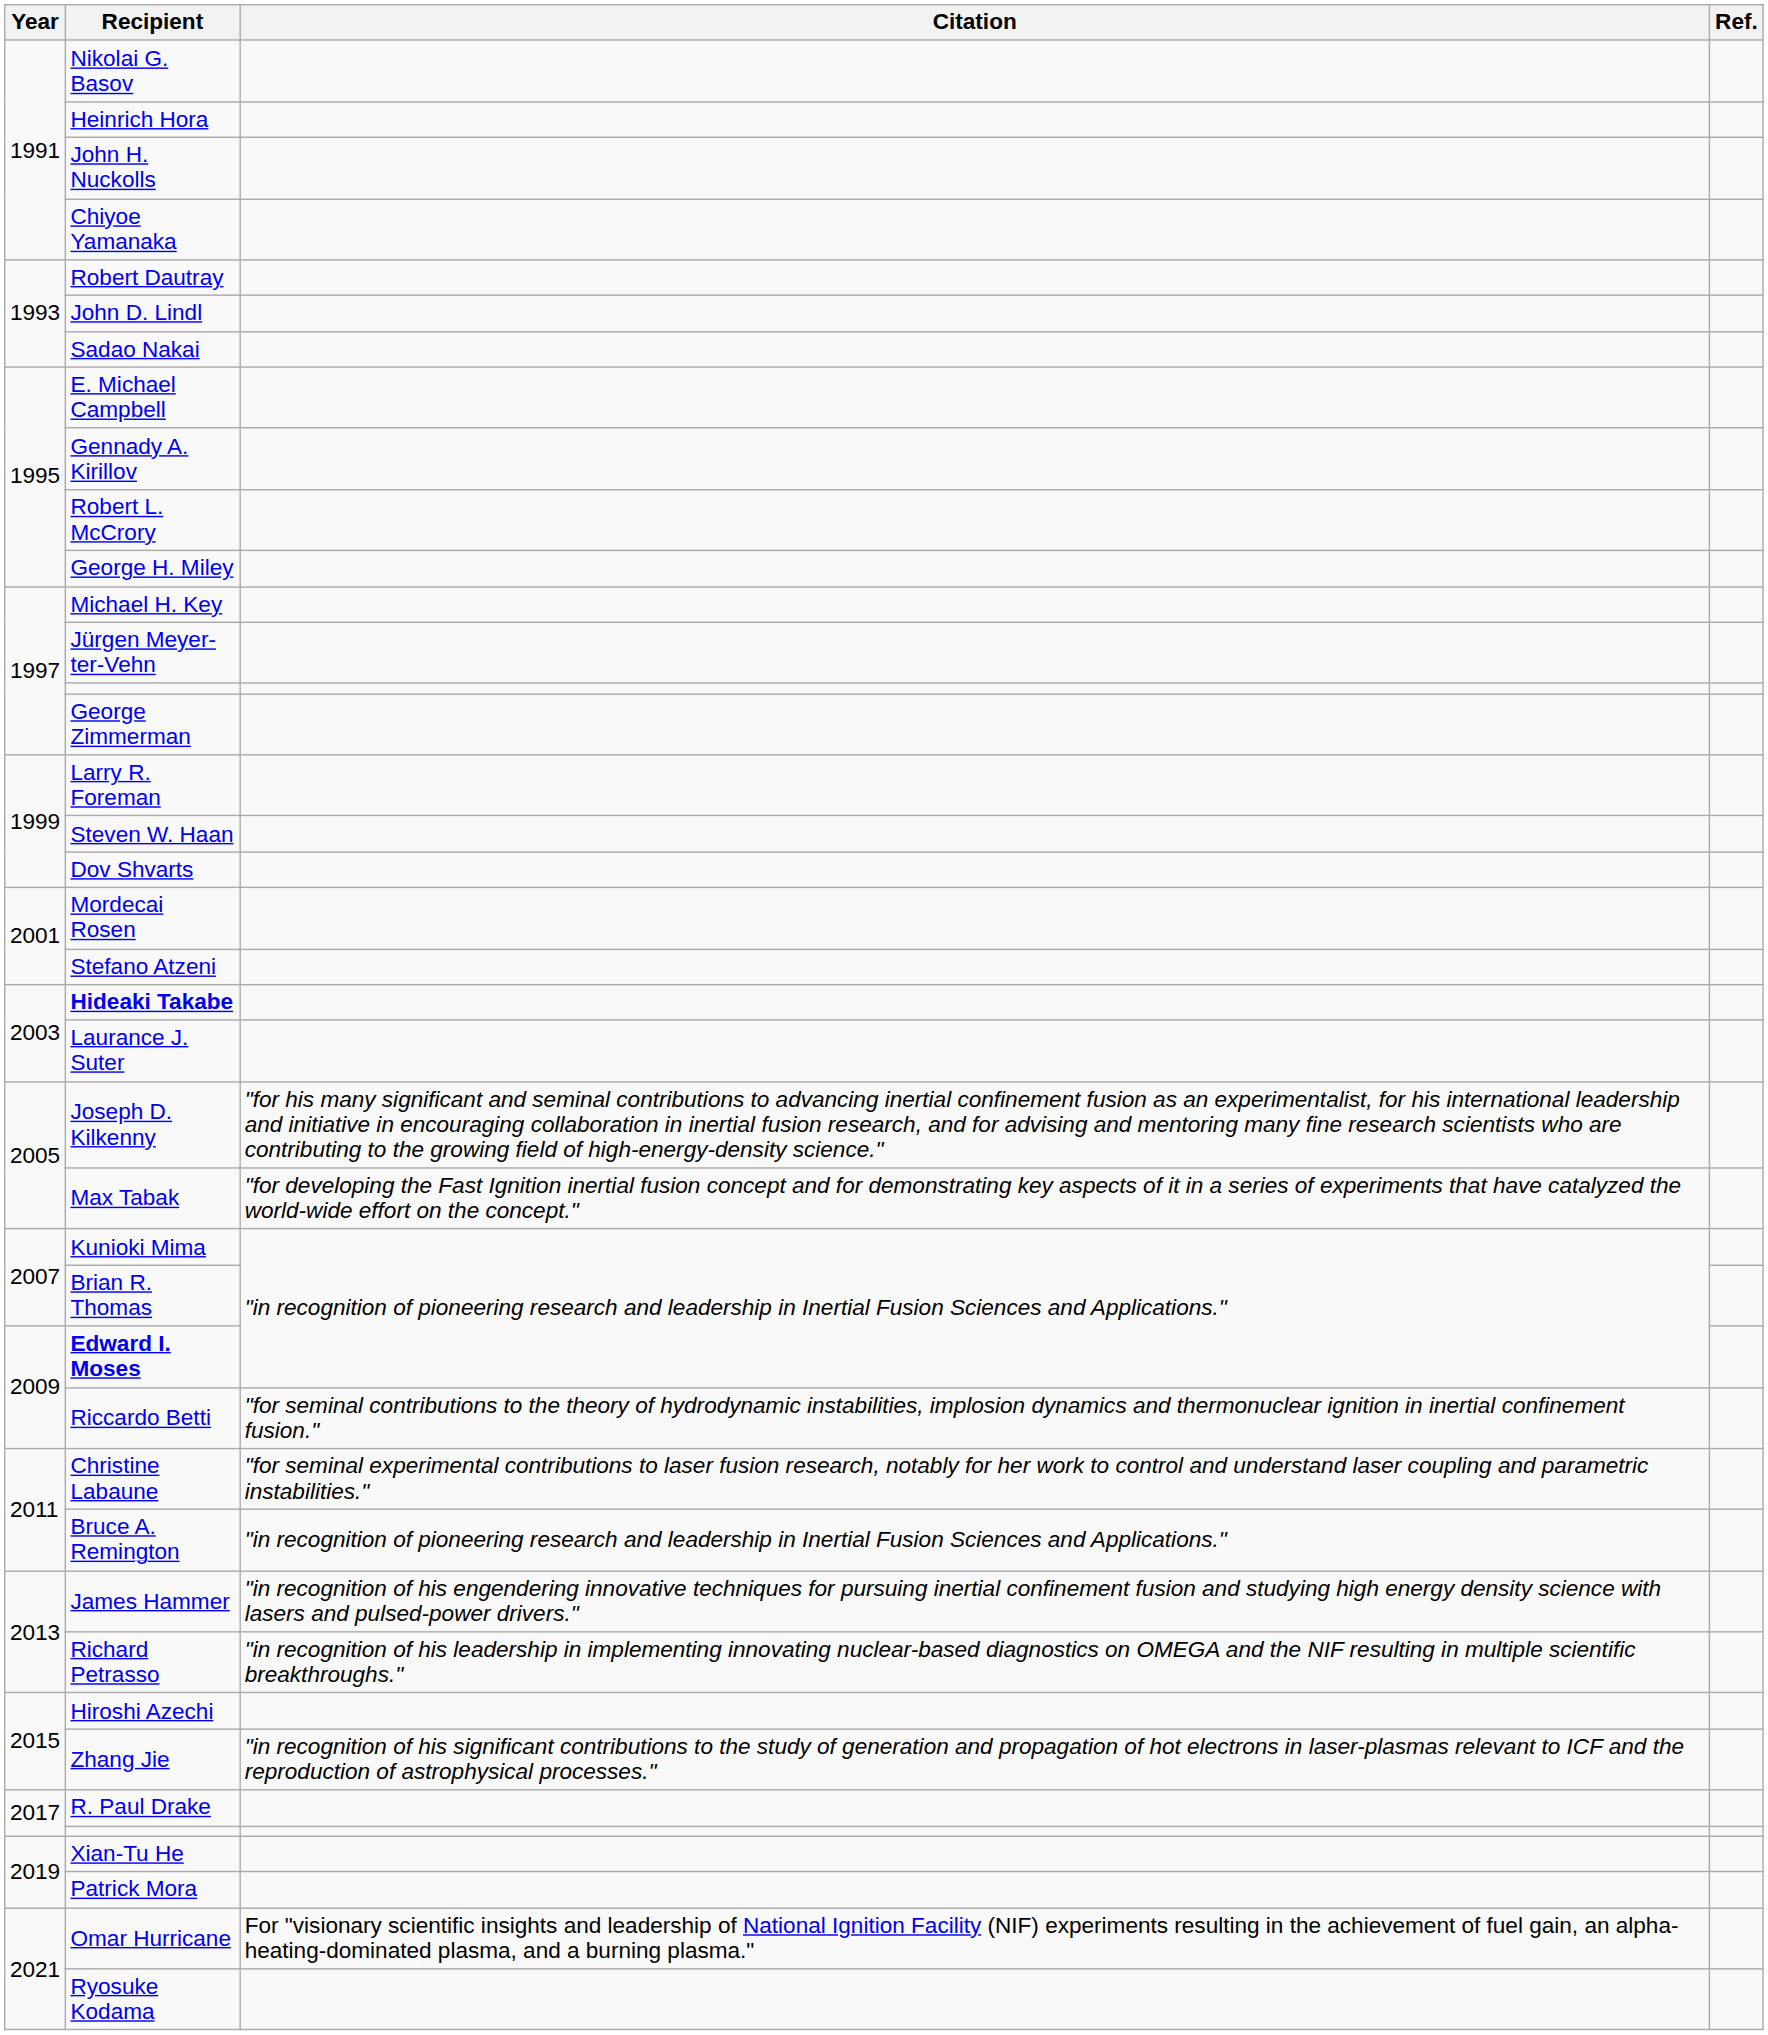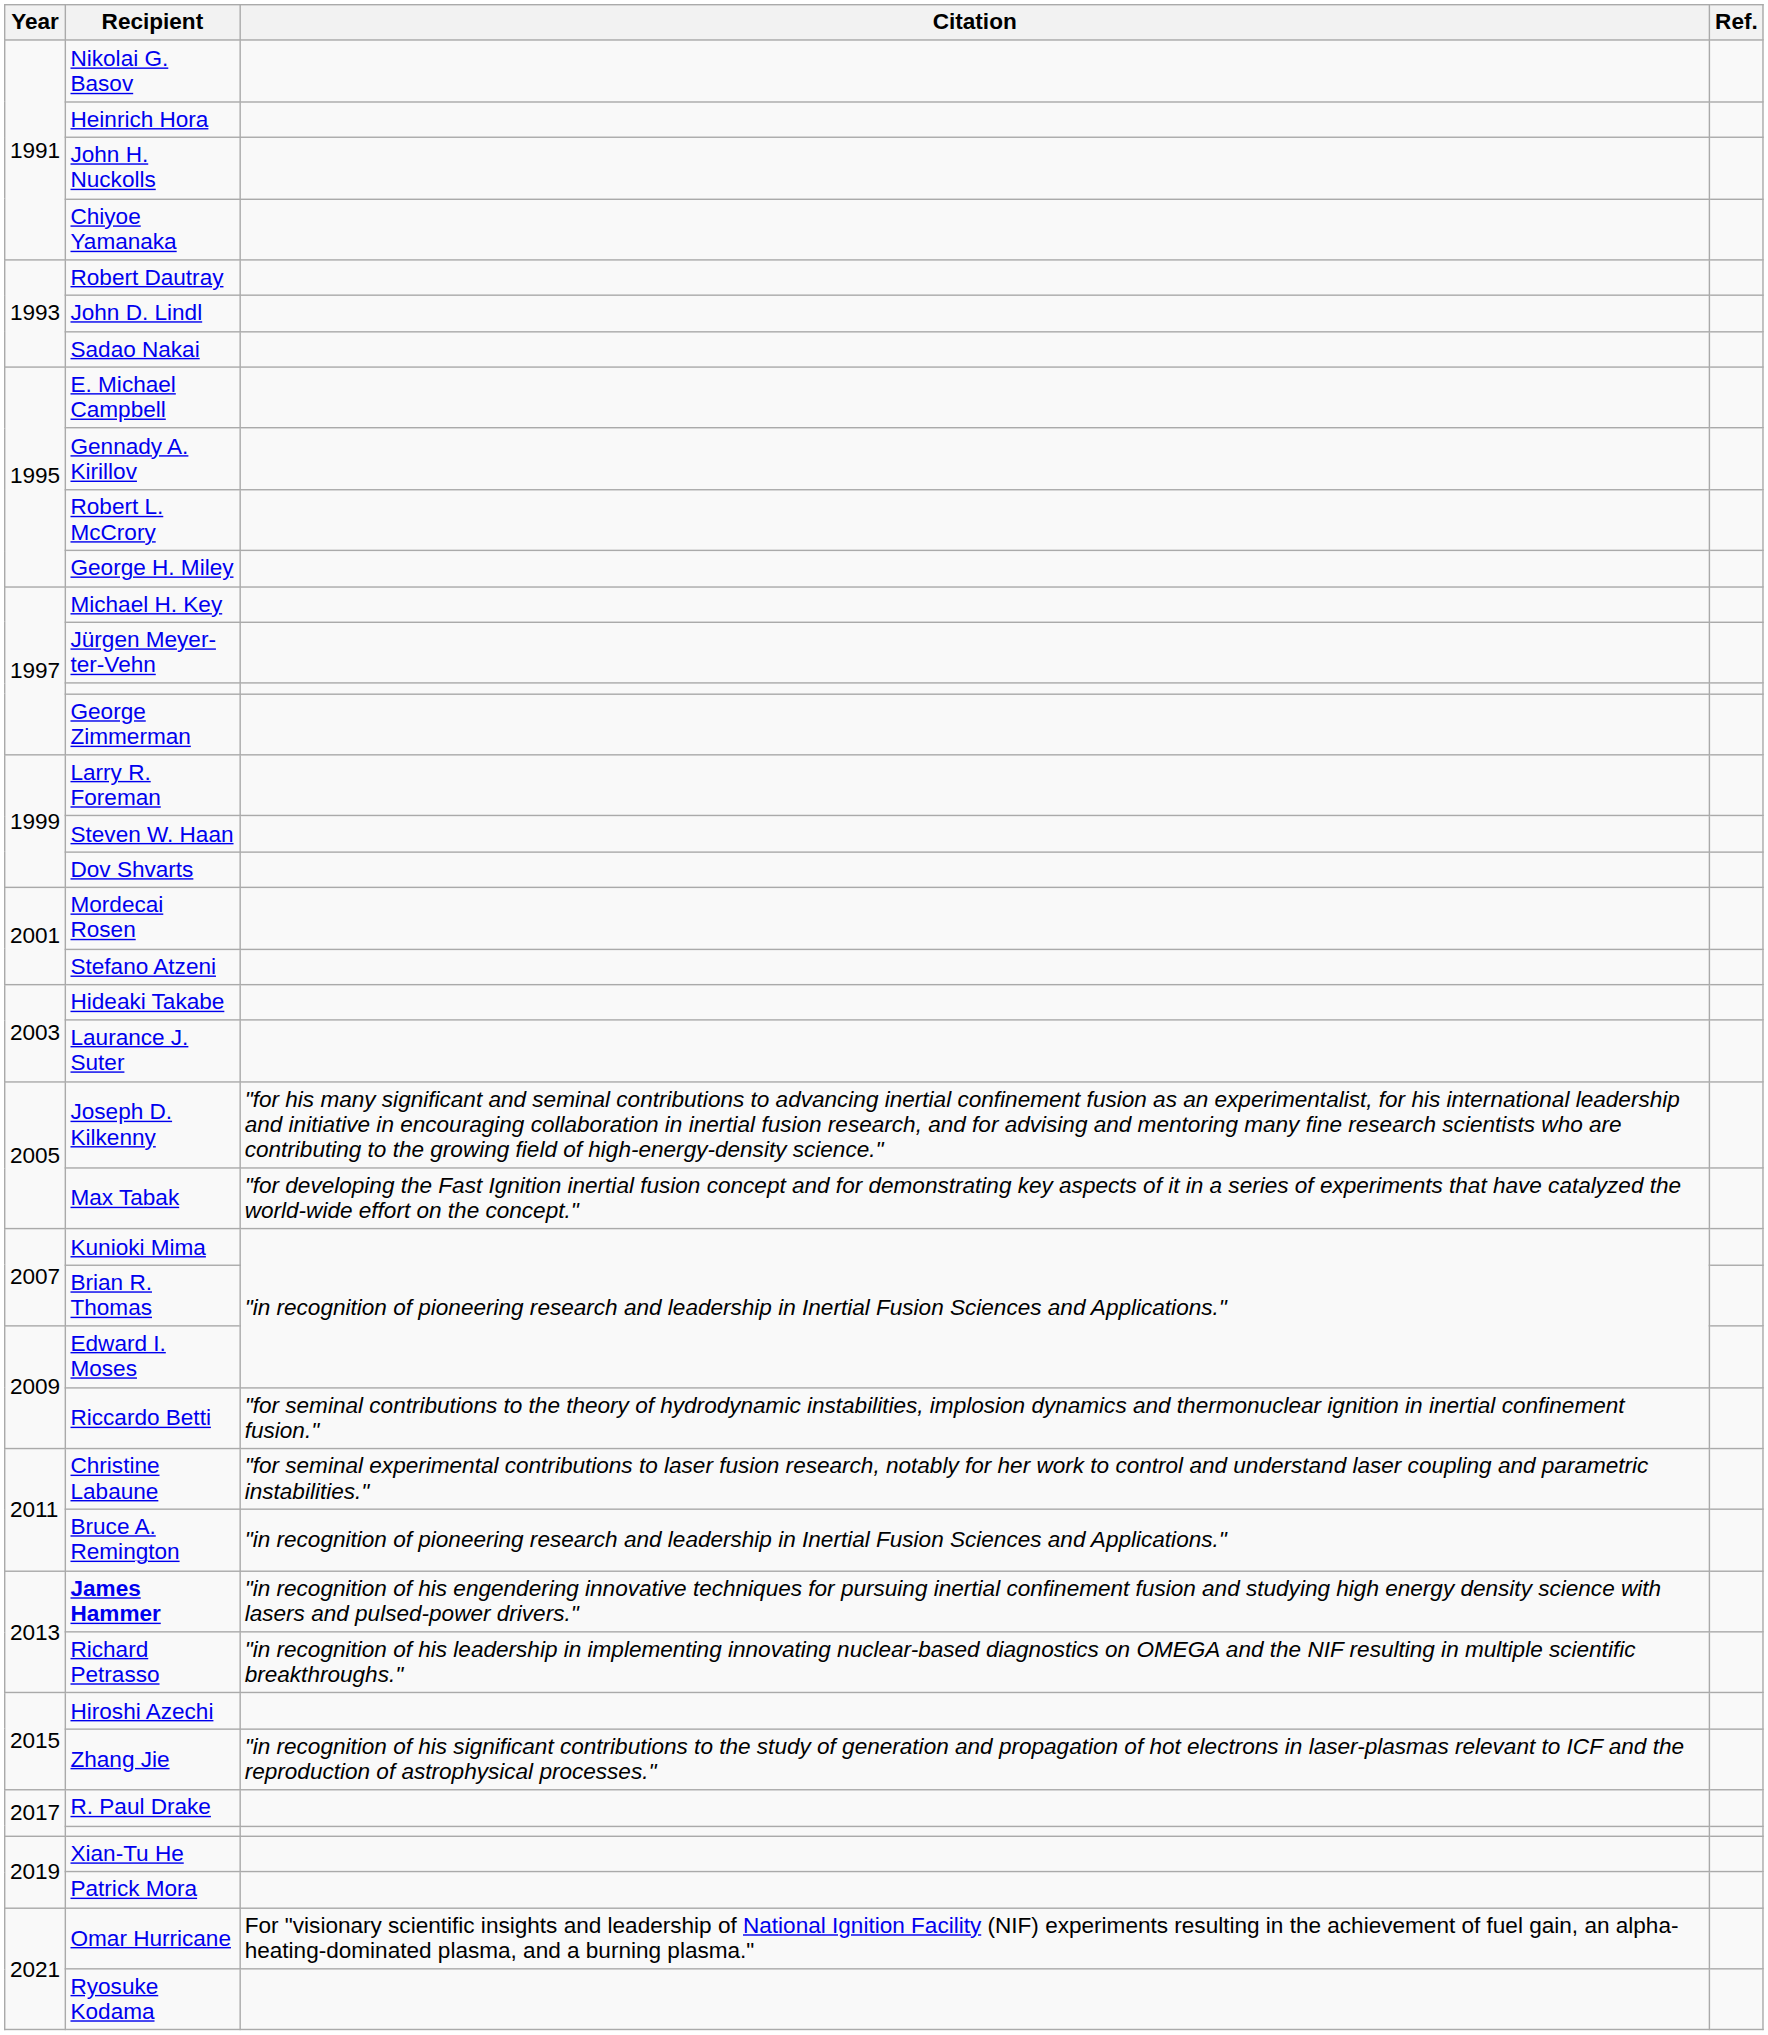(152, 1002) bold -> (147, 1002) normal
(121, 1356) bold -> (118, 1356) normal
(150, 1601) normal -> (116, 1601) bold
